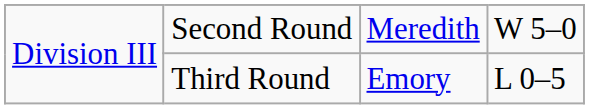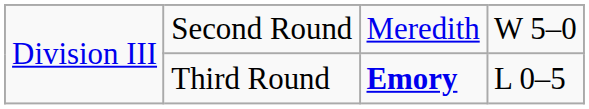(409, 77) normal -> (412, 77) bold
